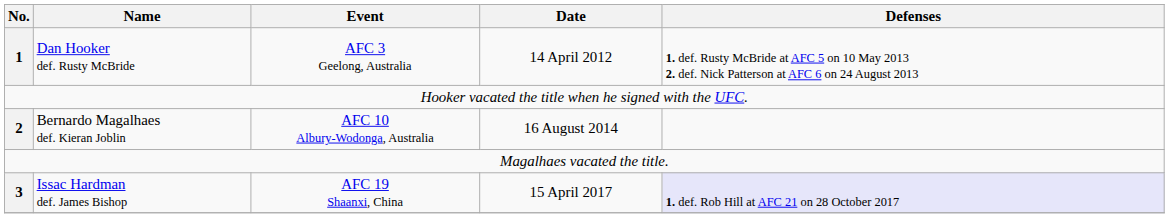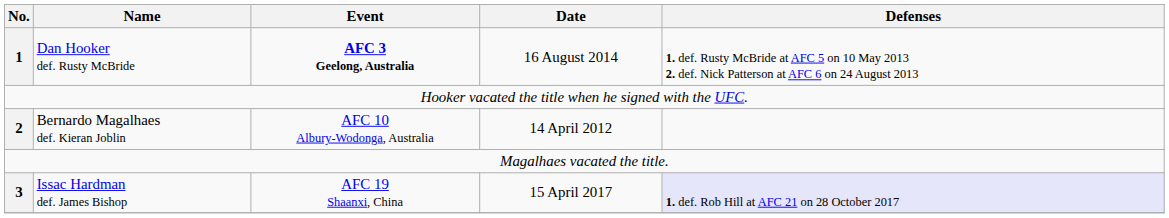(365, 56) normal -> (365, 56) bold
(571, 56) 14 April 2012 -> (571, 56) 16 August 2014
(571, 128) 16 August 2014 -> (571, 128) 14 April 2012
